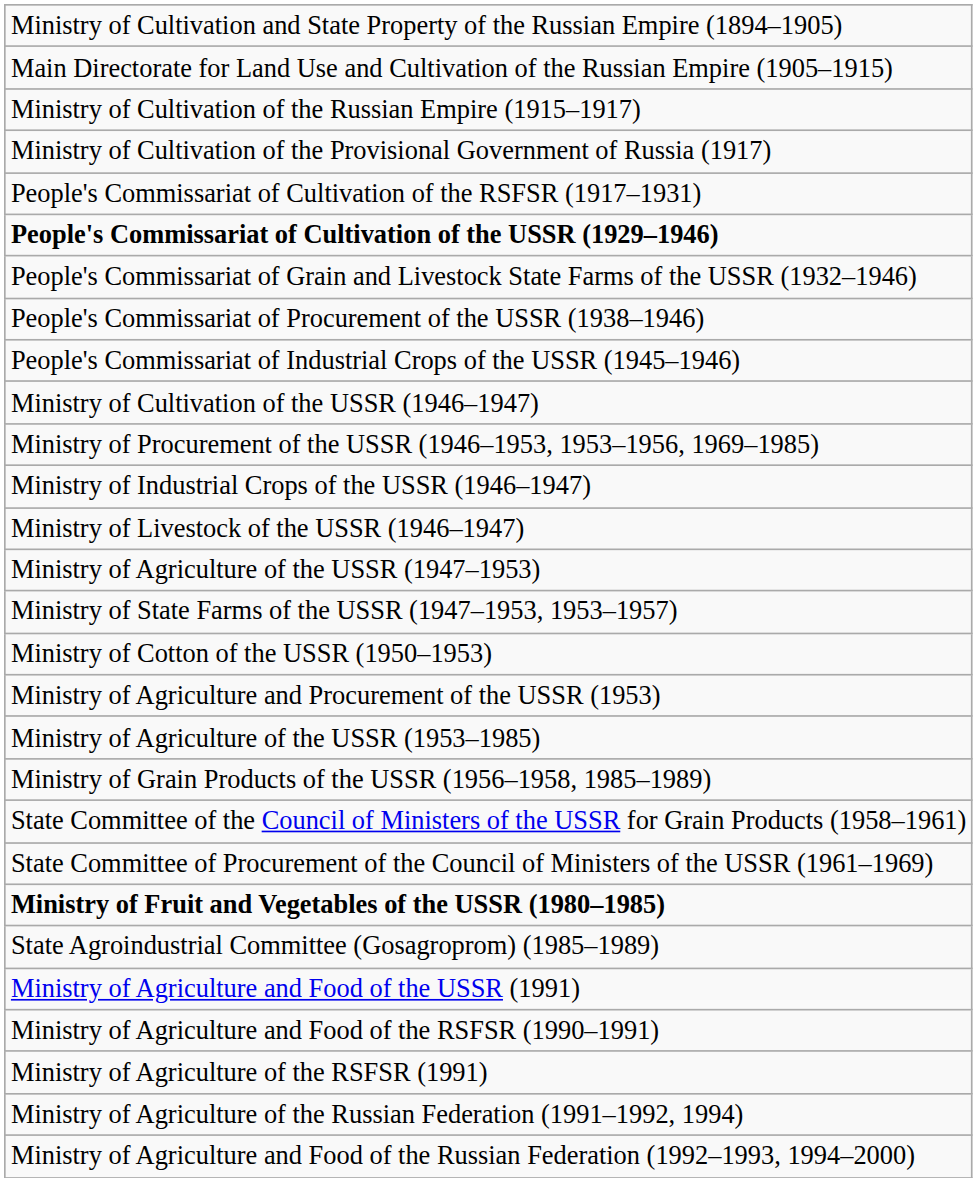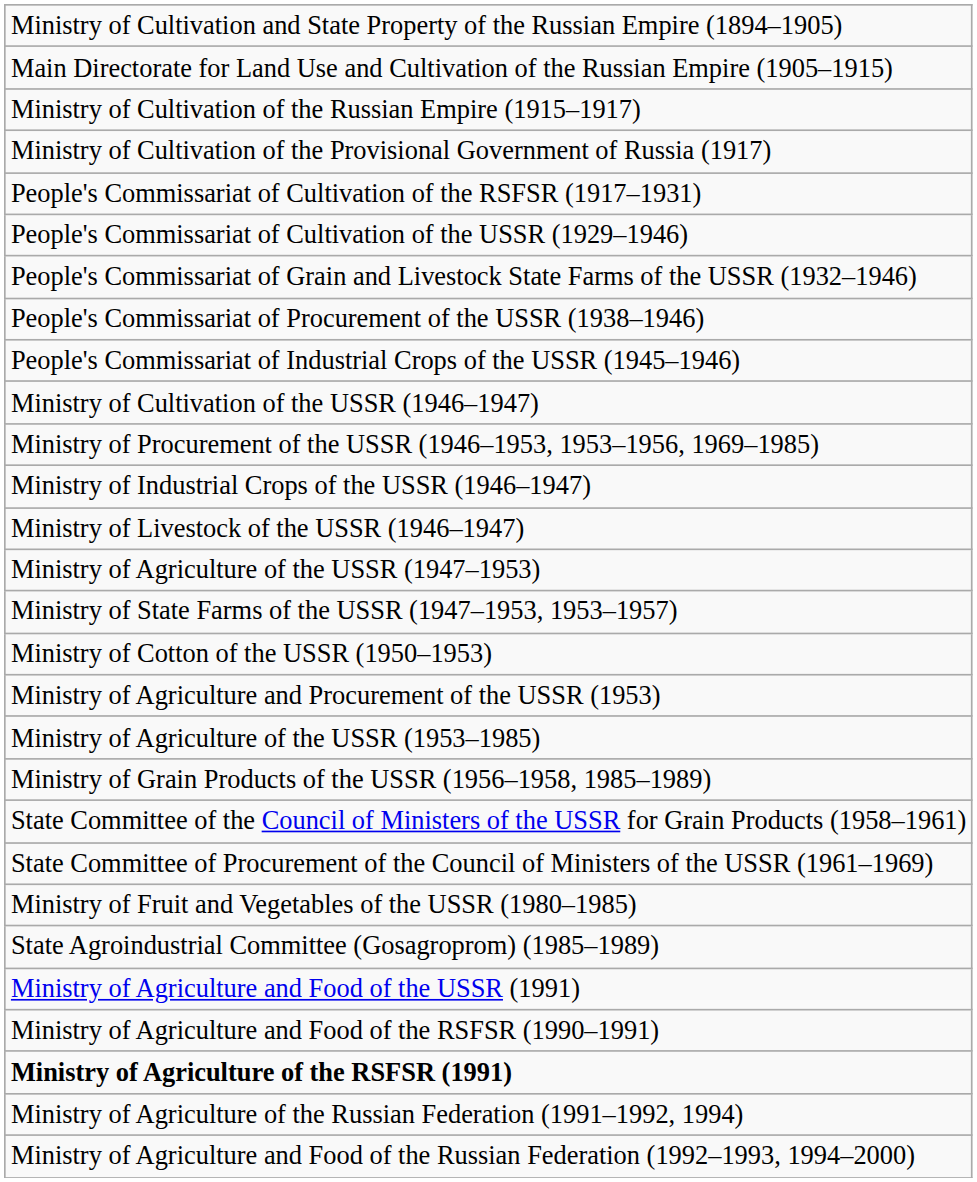(365, 234) bold -> (350, 234) normal
(338, 904) bold -> (324, 904) normal
(249, 1072) normal -> (261, 1072) bold
